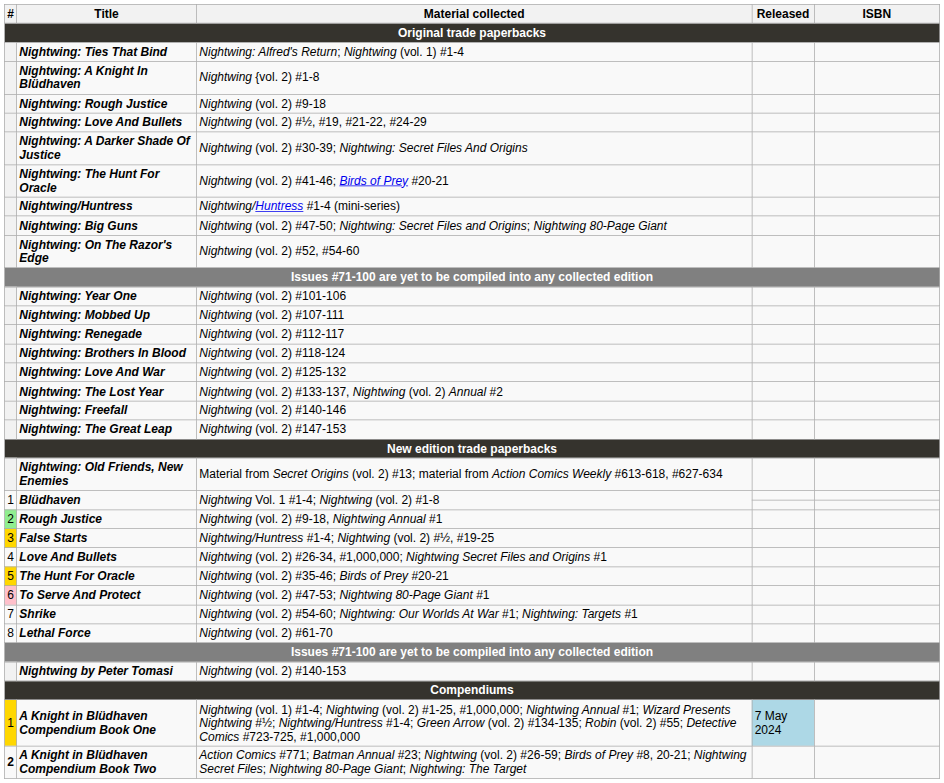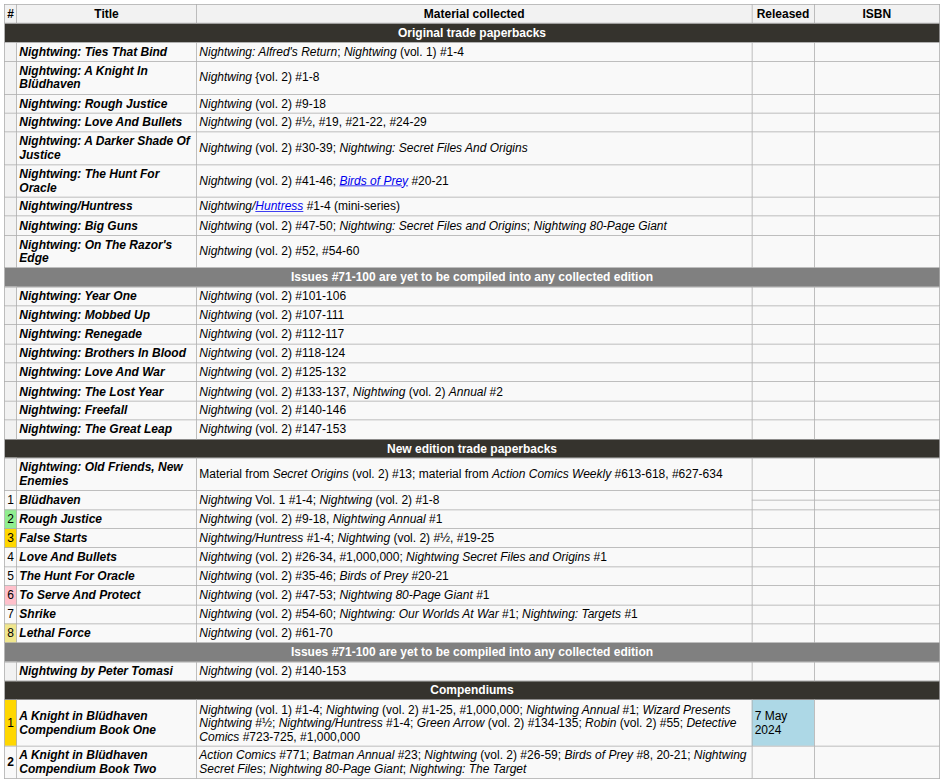(10, 576) gold background -> (10, 576) no background
(10, 633) no background -> (10, 633) khaki background
